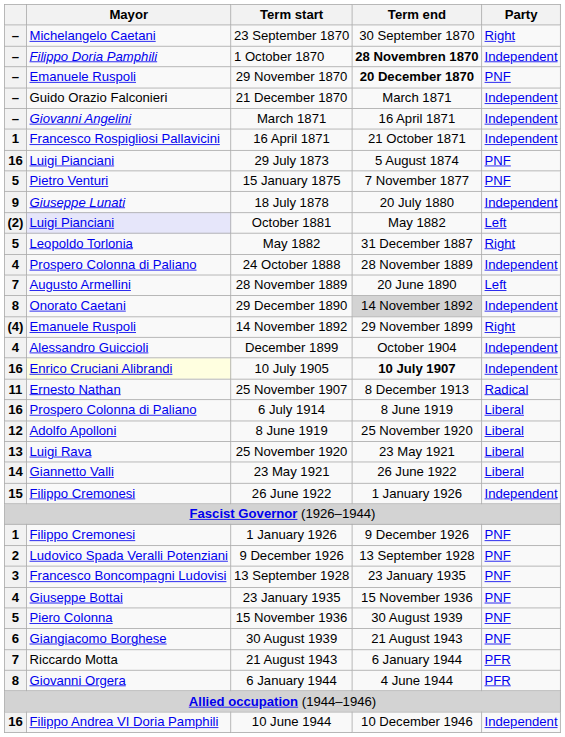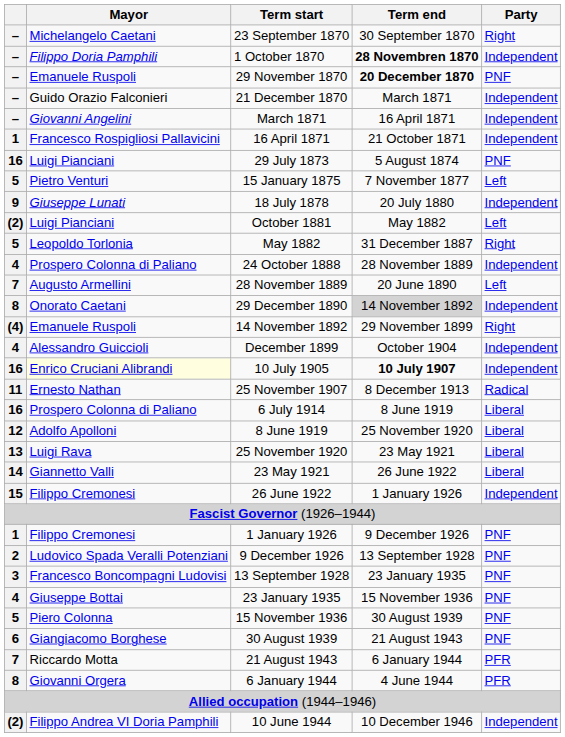(498, 181) PNF -> (496, 181) Left
(72, 222) lavender background -> (72, 222) no background
(15, 722) 16 -> (15, 722) (2)
